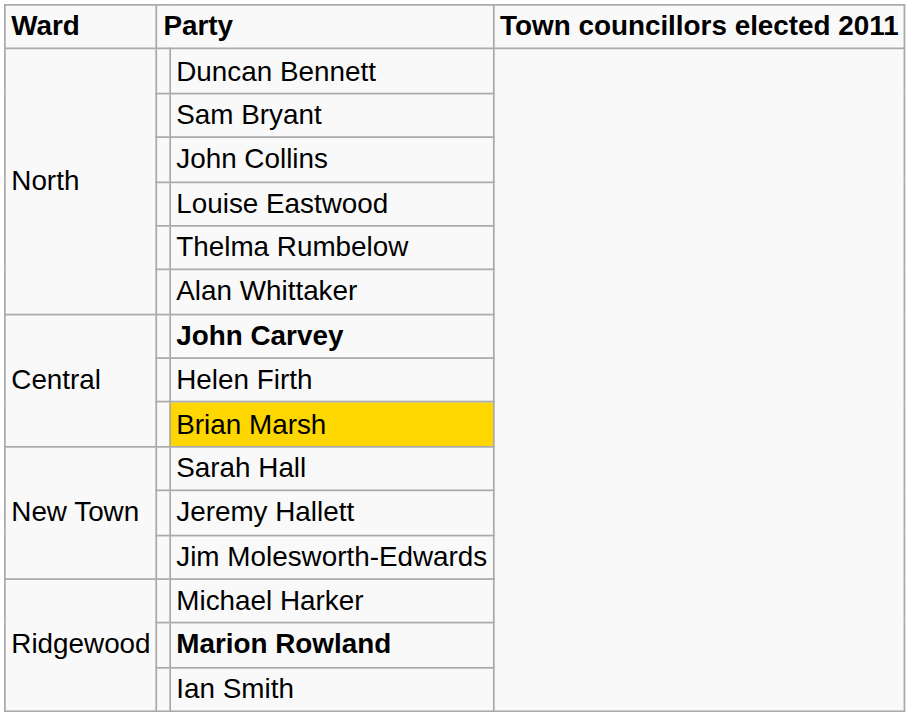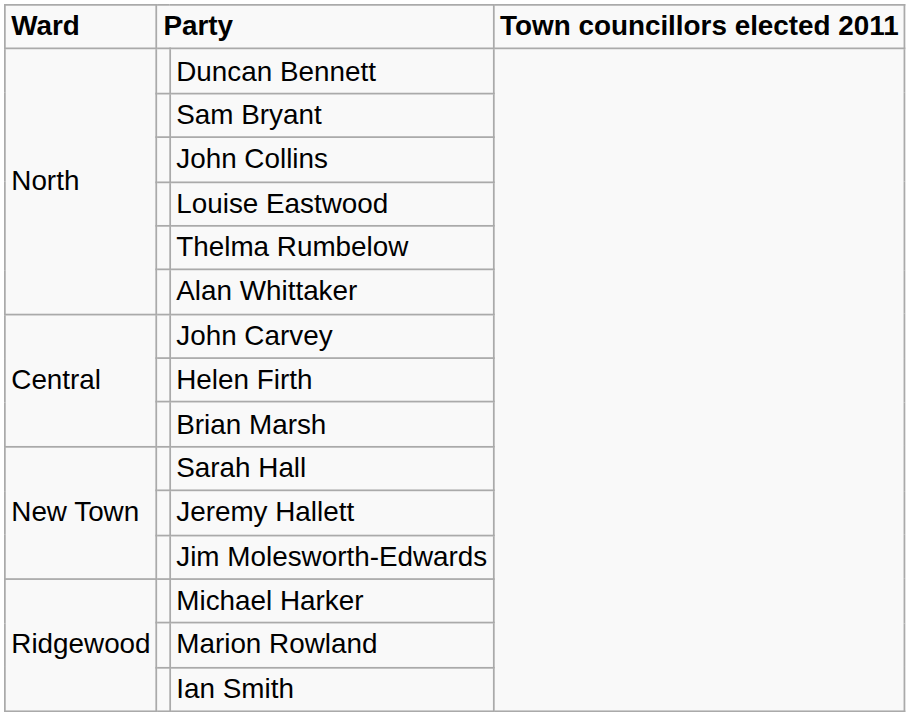(260, 335) bold -> (254, 335) normal
(251, 423) gold background -> (251, 423) no background
(284, 644) bold -> (277, 644) normal
